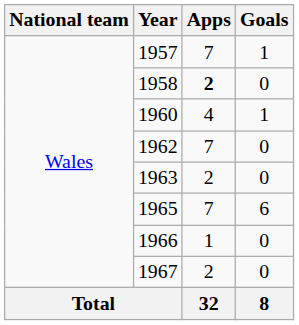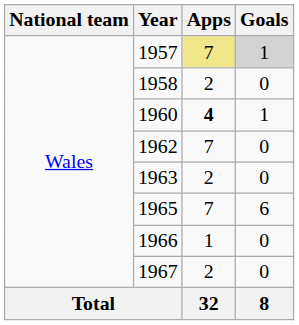(209, 51) no background -> (209, 51) khaki background
(264, 51) no background -> (264, 51) lightgrey background
(209, 83) bold -> (209, 83) normal
(209, 114) normal -> (209, 114) bold
